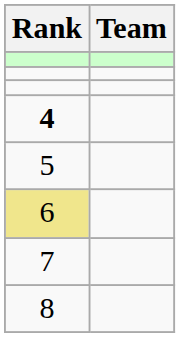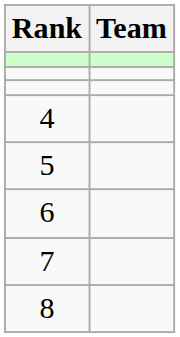(47, 117) bold -> (47, 117) normal
(47, 213) khaki background -> (47, 213) no background
